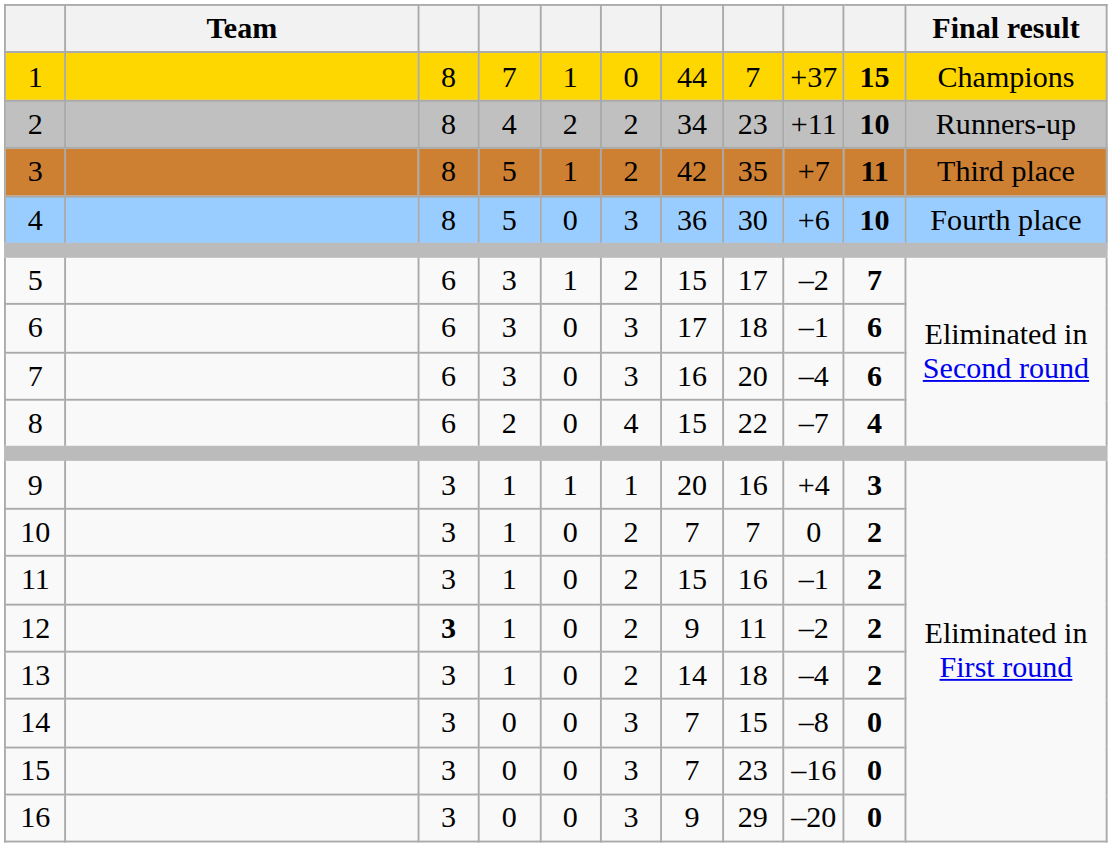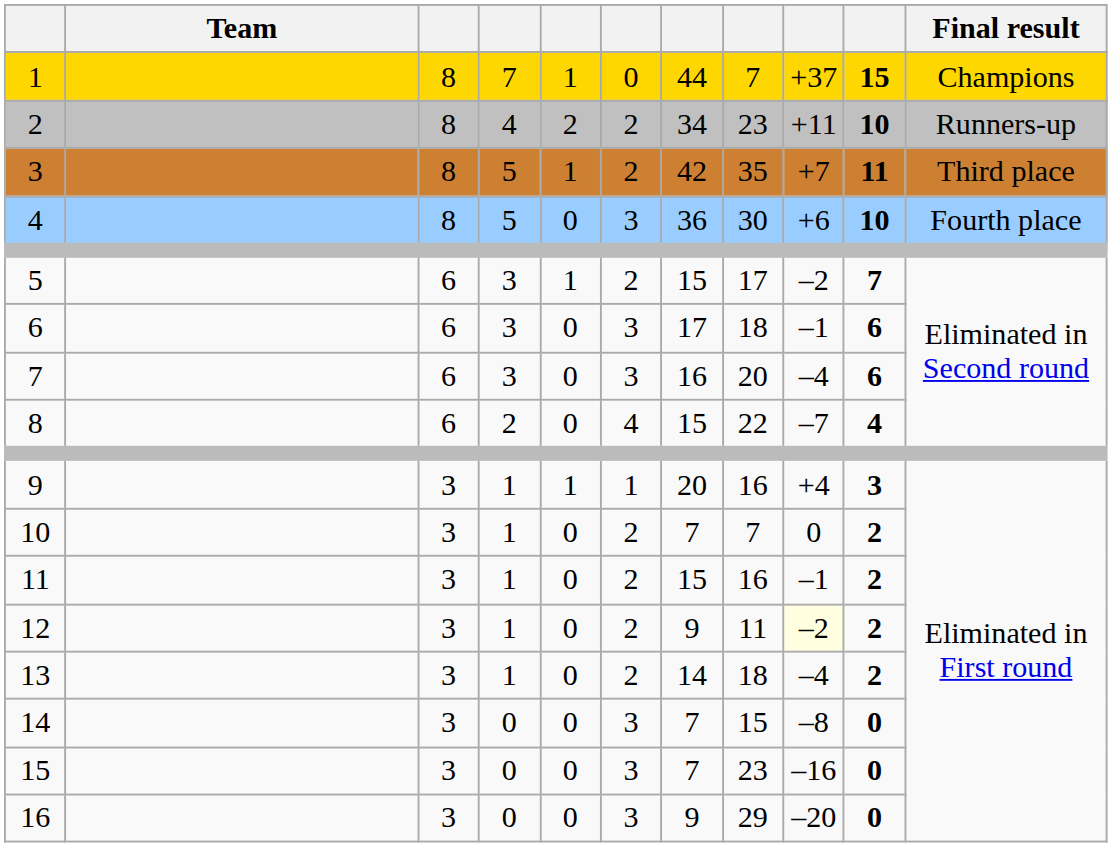(449, 627) bold -> (449, 627) normal
(814, 627) no background -> (814, 627) lightyellow background
